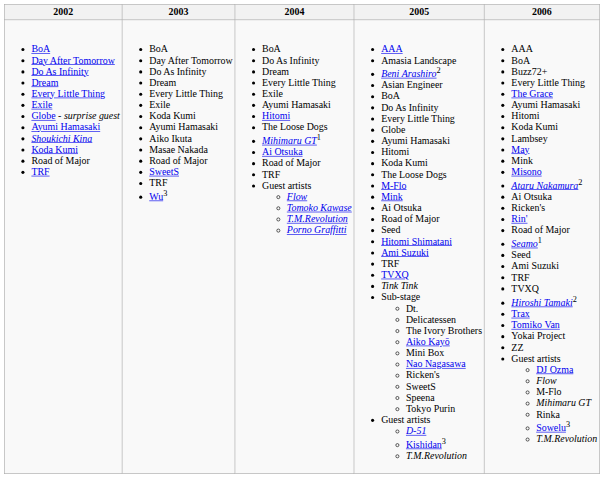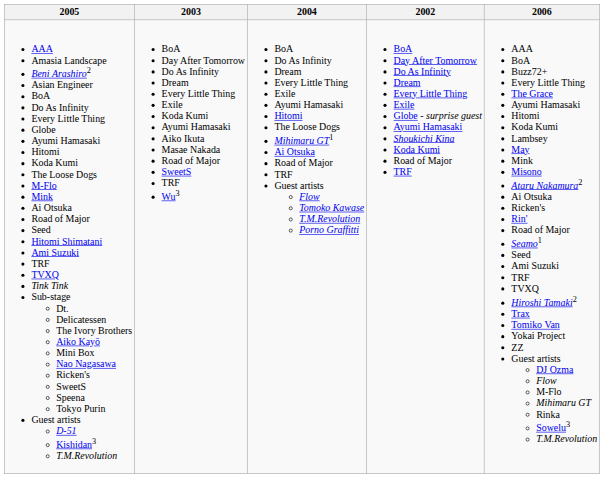columns swapped: (63, 12) <-> (419, 12)
